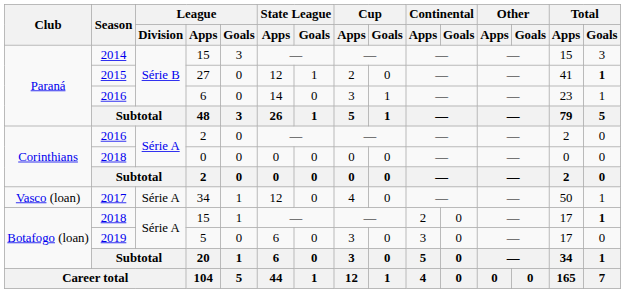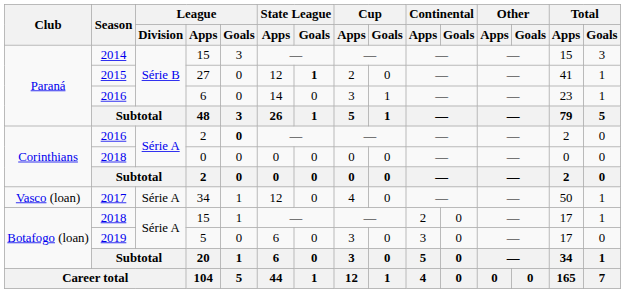(314, 75) normal -> (314, 75) bold
(602, 75) bold -> (602, 75) normal
(239, 136) normal -> (239, 136) bold
(602, 217) bold -> (602, 217) normal
